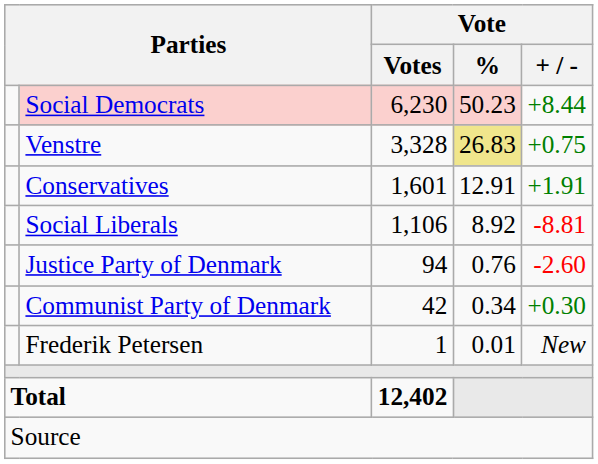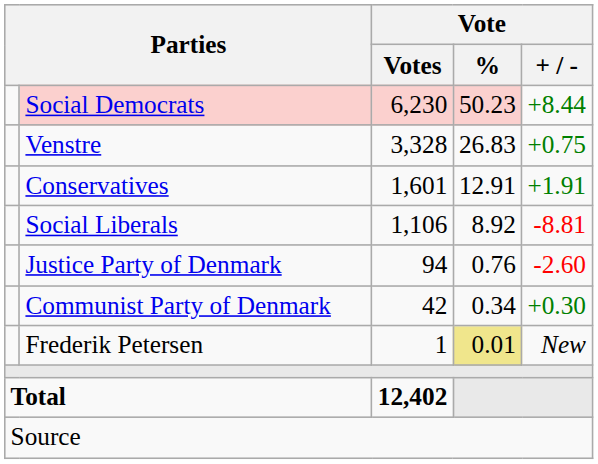(487, 144) khaki background -> (487, 144) no background
(494, 345) no background -> (494, 345) khaki background
